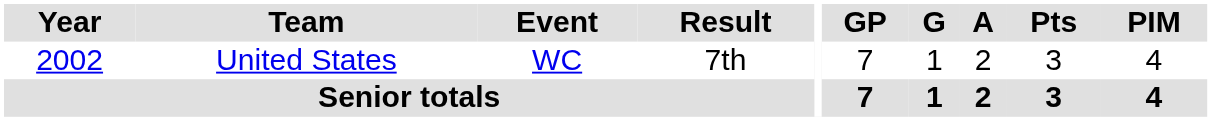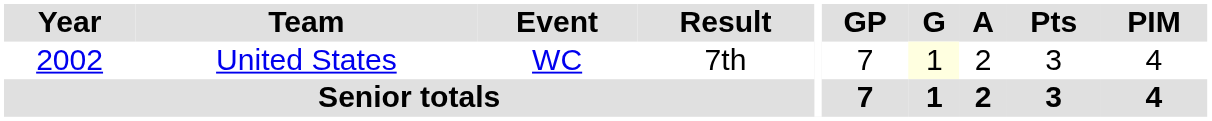(934, 59) no background -> (934, 59) lightyellow background
